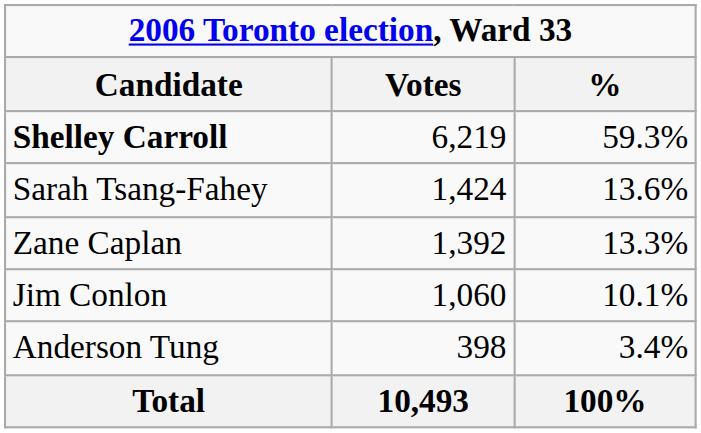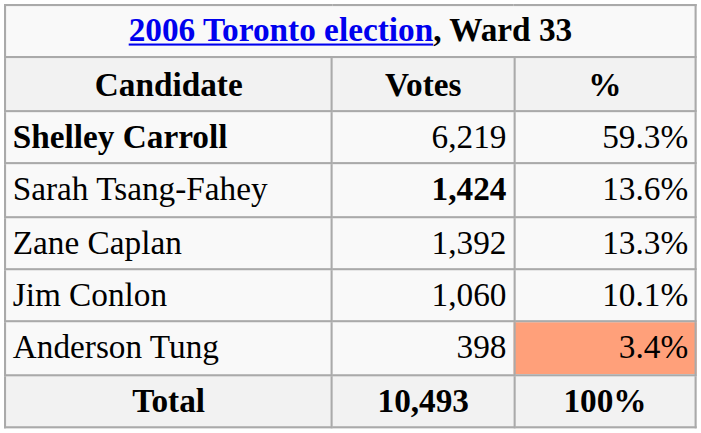(469, 189) normal -> (469, 189) bold
(654, 347) no background -> (654, 347) lightsalmon background
